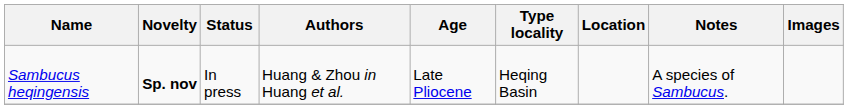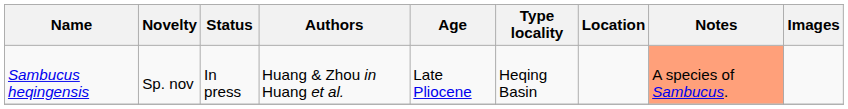(170, 83) bold -> (168, 83) normal
(693, 83) no background -> (693, 83) lightsalmon background
